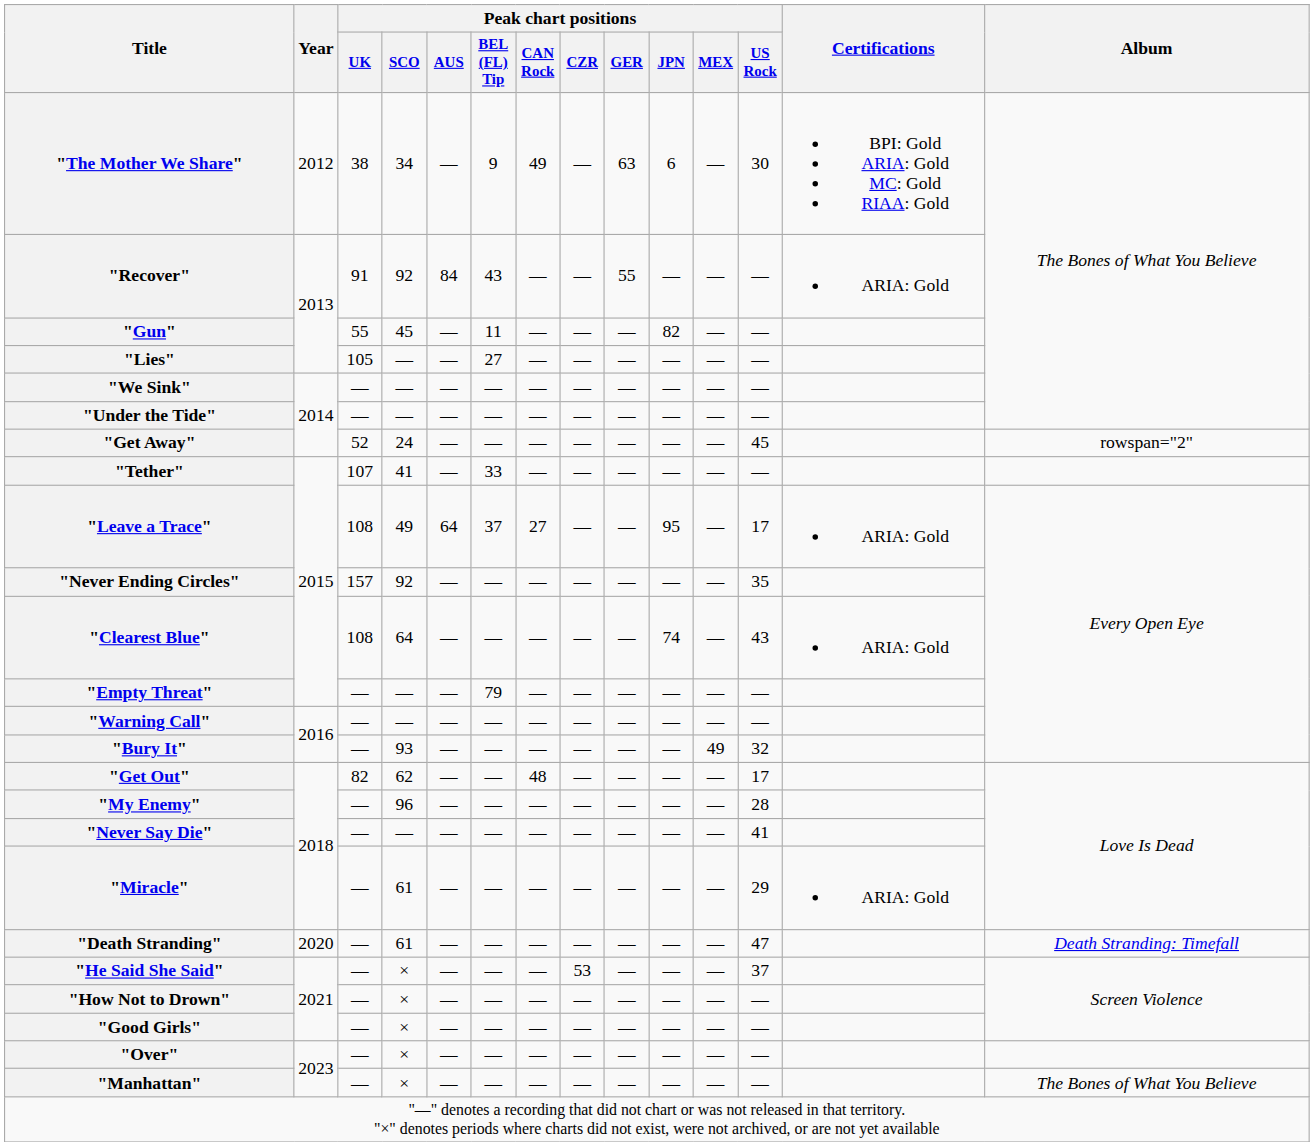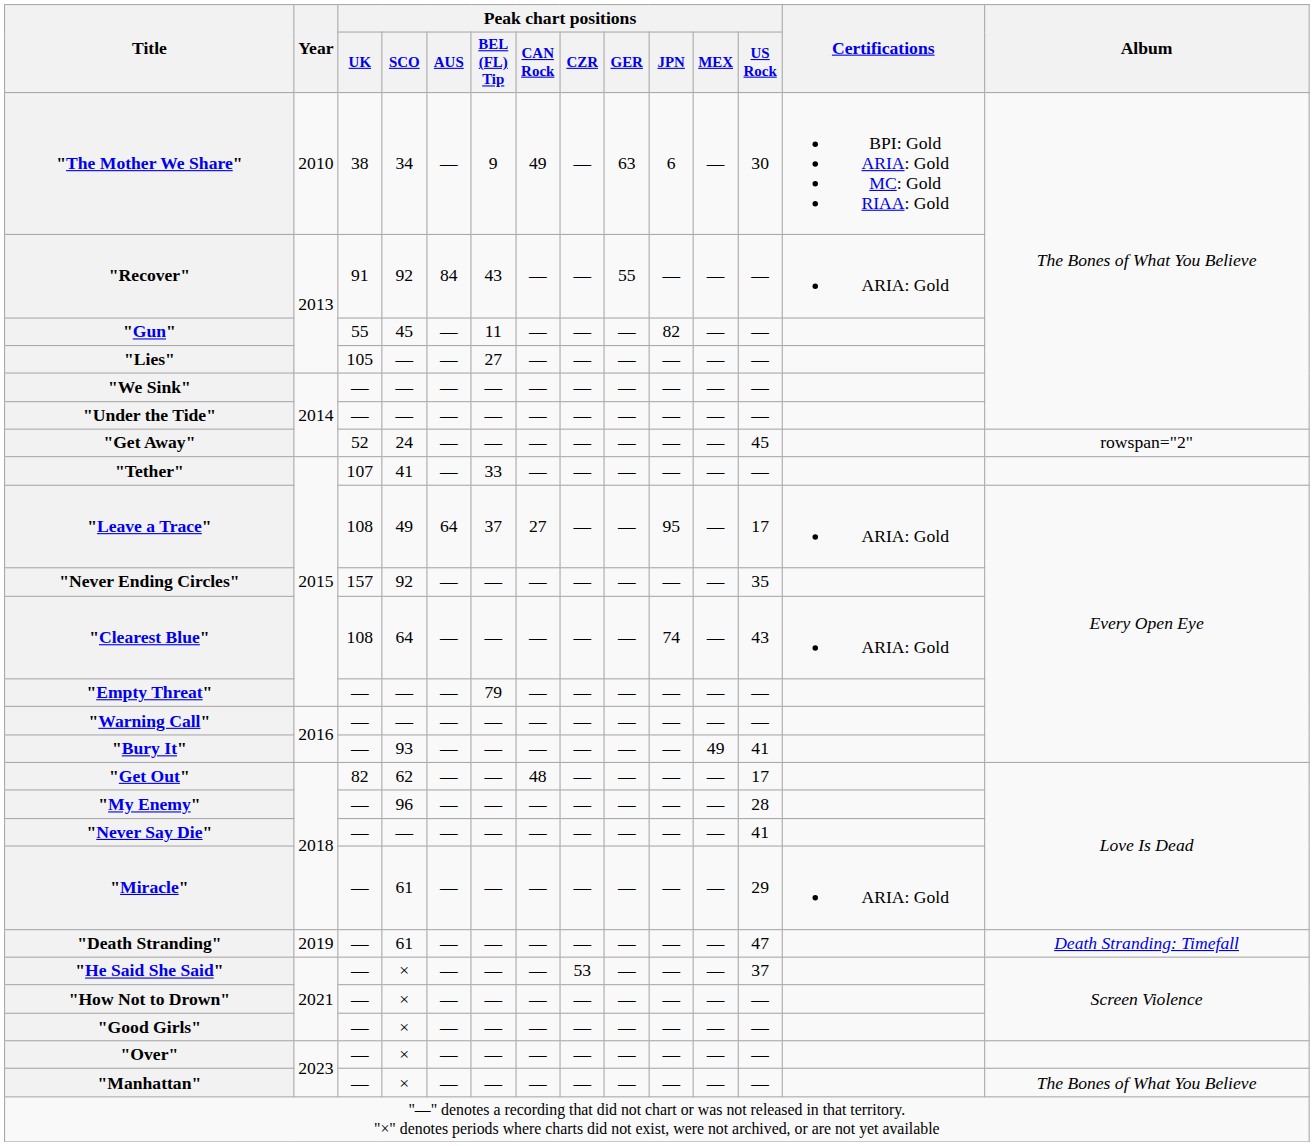(316, 163) 2012 -> (316, 163) 2010
(760, 748) 32 -> (760, 748) 41
(316, 943) 2020 -> (316, 943) 2019
